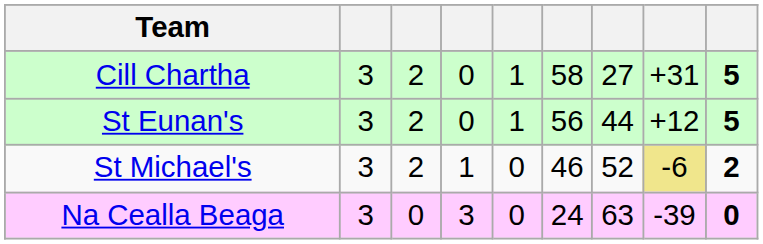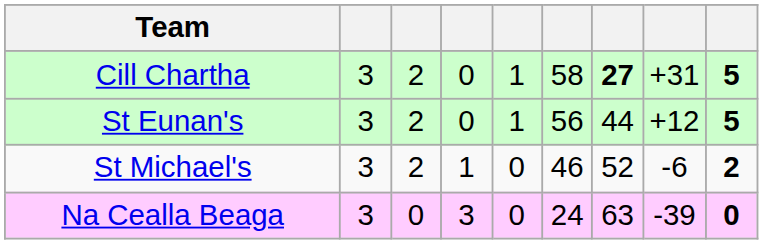(618, 74) normal -> (618, 74) bold
(674, 167) khaki background -> (674, 167) no background
